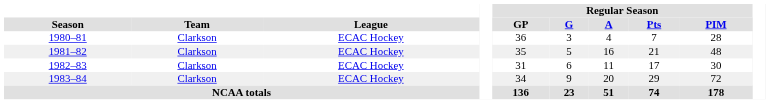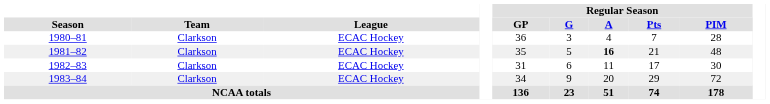(609, 51) normal -> (609, 51) bold
